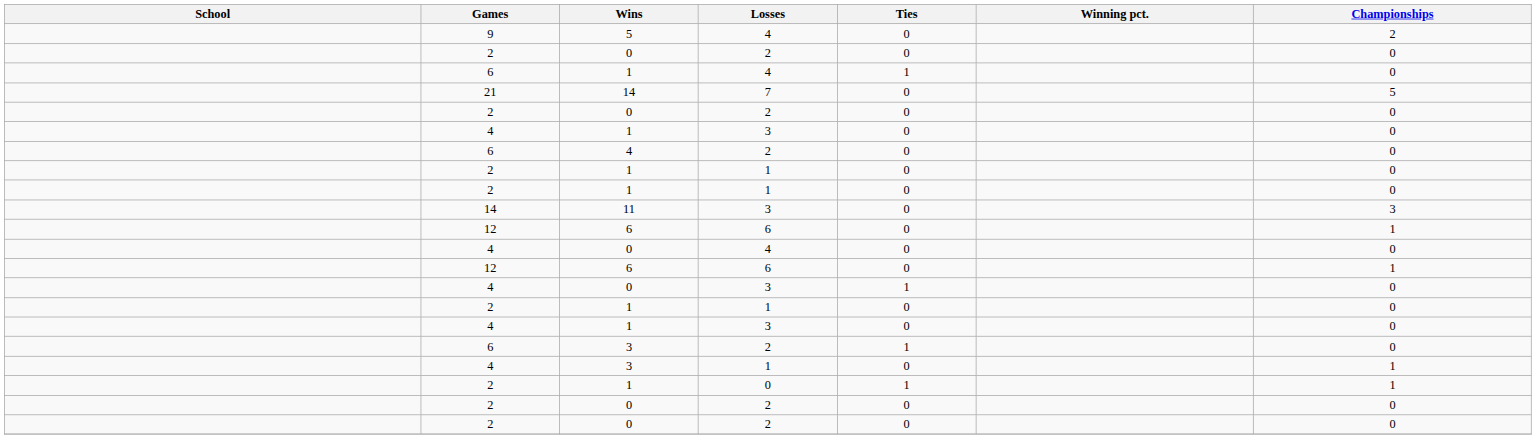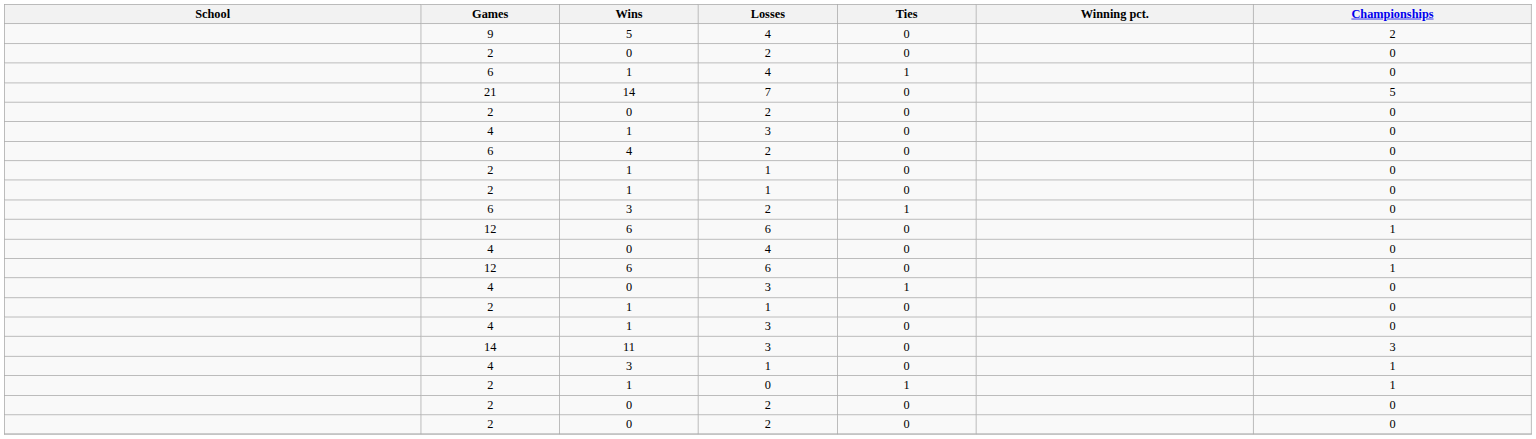rows swapped: (629, 209) <-> (629, 346)
